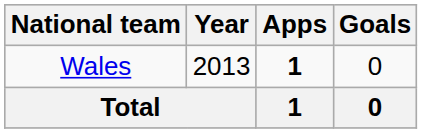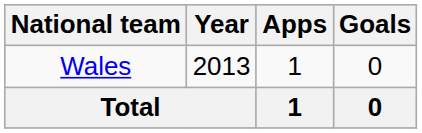(295, 66) bold -> (295, 66) normal
